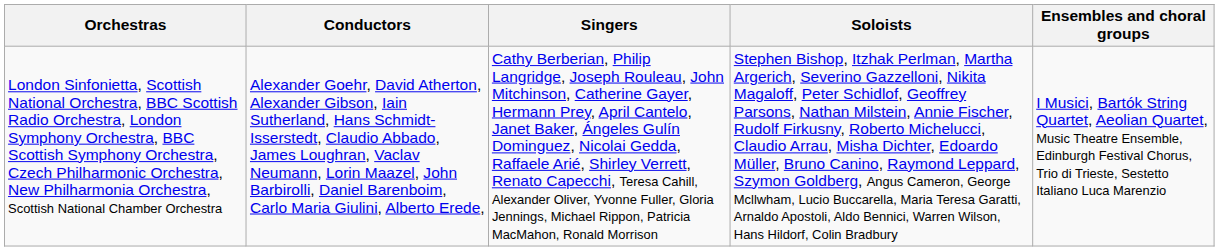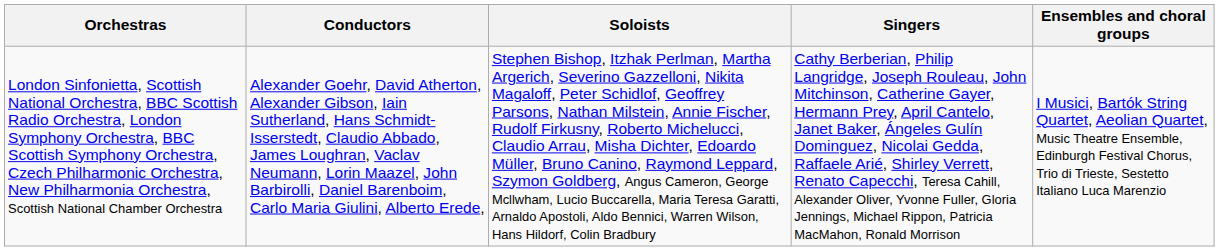columns swapped: (881, 25) <-> (609, 25)
